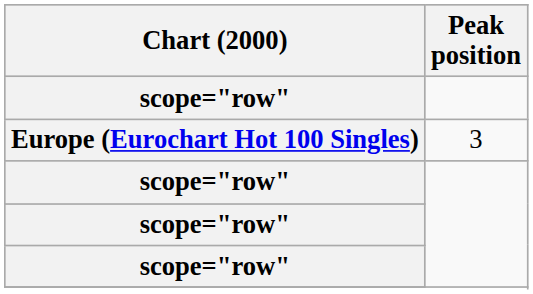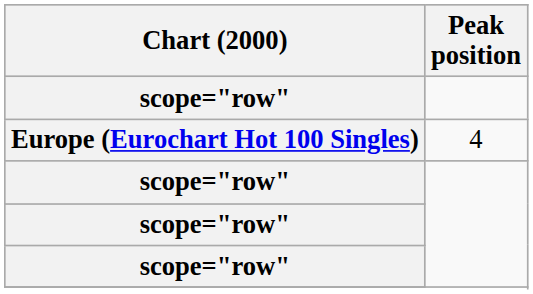(476, 139) 3 -> (476, 139) 4
